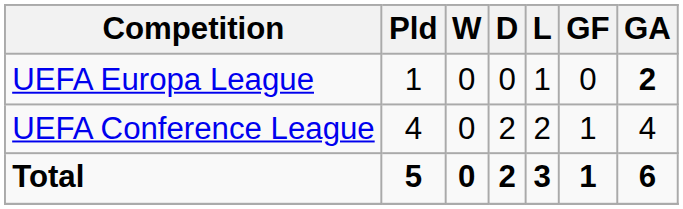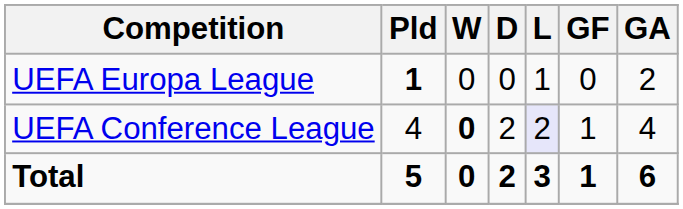(413, 78) normal -> (413, 78) bold
(647, 78) bold -> (647, 78) normal
(467, 128) normal -> (467, 128) bold
(542, 128) no background -> (542, 128) lavender background
